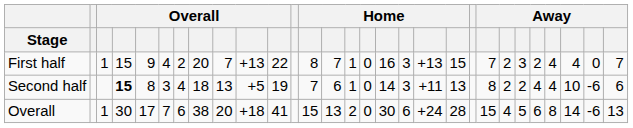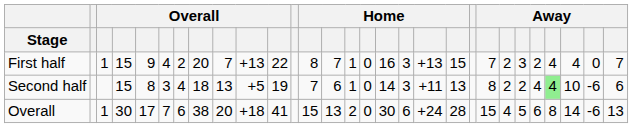(124, 87) bold -> (124, 87) normal
(553, 87) no background -> (553, 87) lightgreen background
